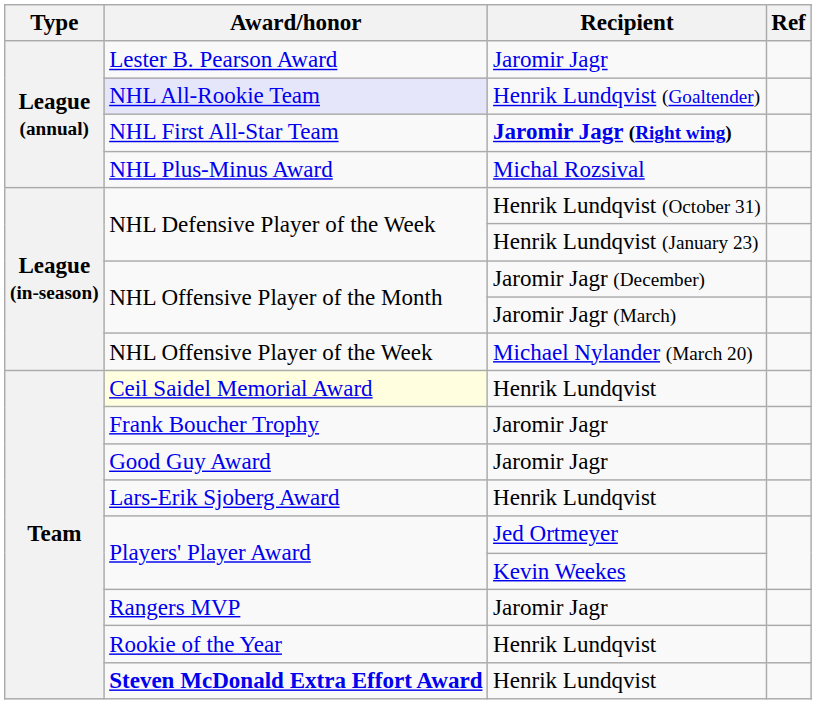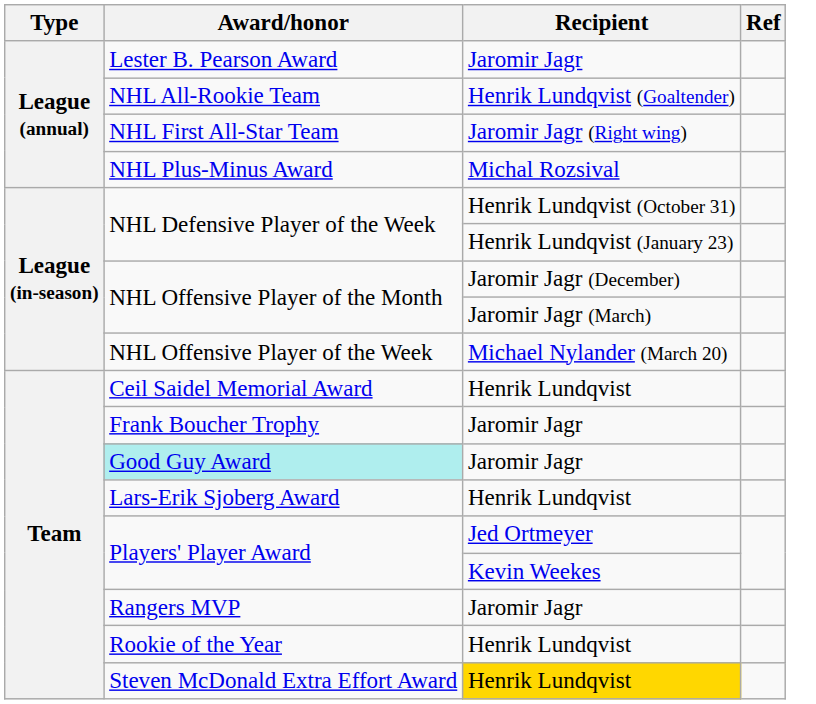(215, 95) lavender background -> (215, 95) no background
(612, 132) bold -> (577, 132) normal
(241, 388) lightyellow background -> (241, 388) no background
(190, 461) no background -> (190, 461) paleturquoise background
(296, 680) bold -> (283, 680) normal
(575, 680) no background -> (549, 680) gold background
